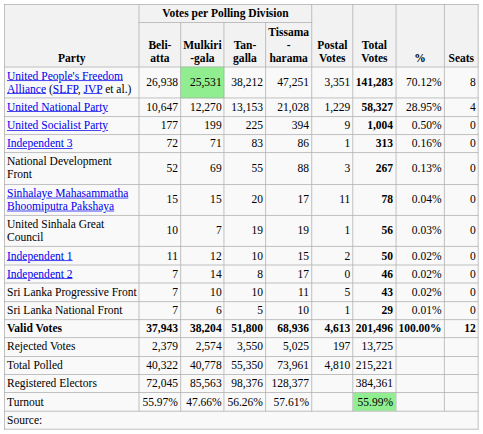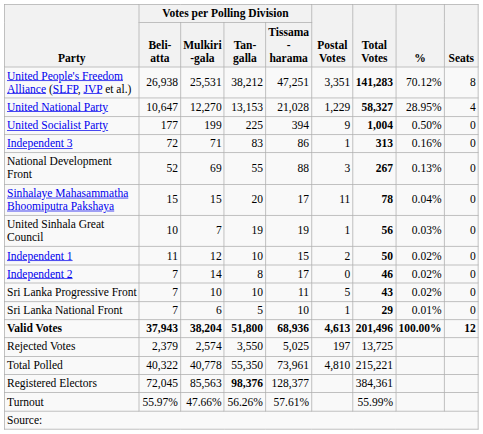(206, 82) lightgreen background -> (206, 82) no background
(247, 383) normal -> (247, 383) bold
(375, 401) lightgreen background -> (375, 401) no background
